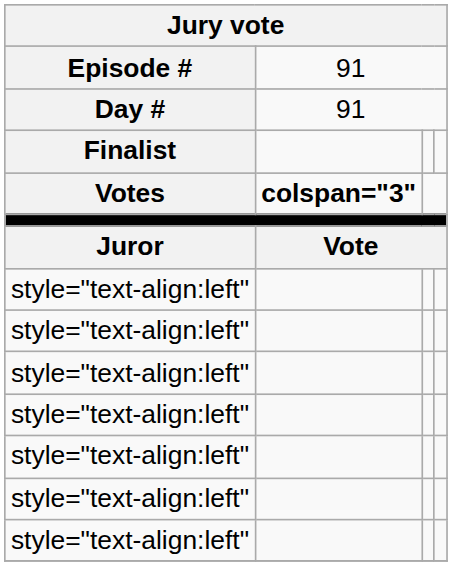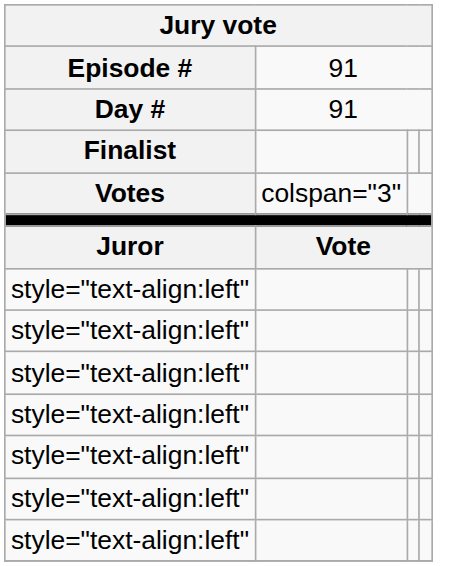(339, 192) bold -> (331, 192) normal
